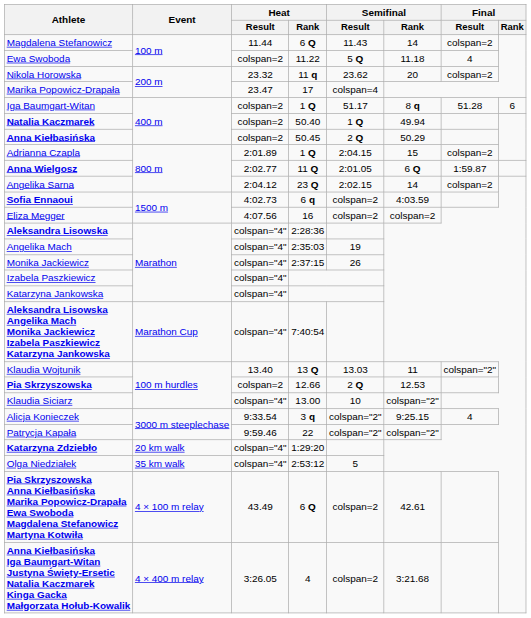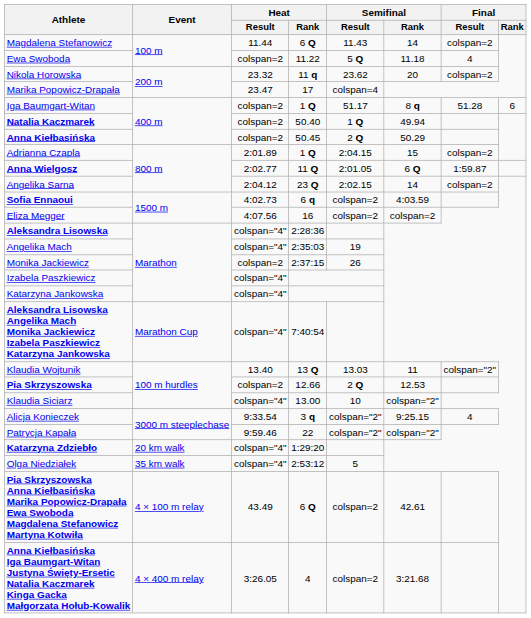(260, 263) colspan="4" -> (260, 263) colspan=2
